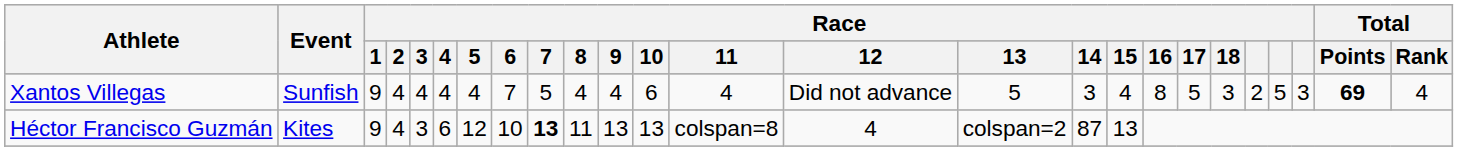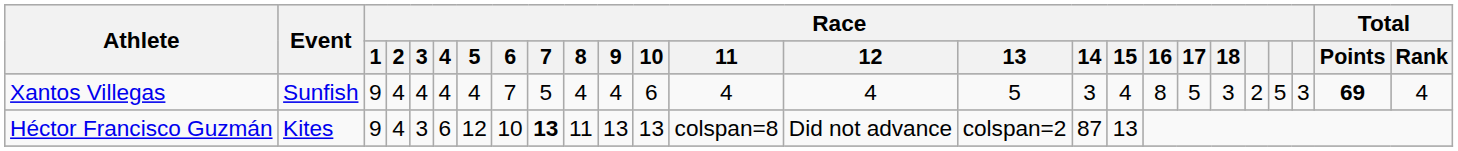(870, 92) Did not advance -> (870, 92) 4
(870, 128) 4 -> (870, 128) Did not advance
